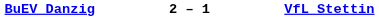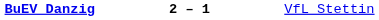(329, 9) bold -> (329, 9) normal
